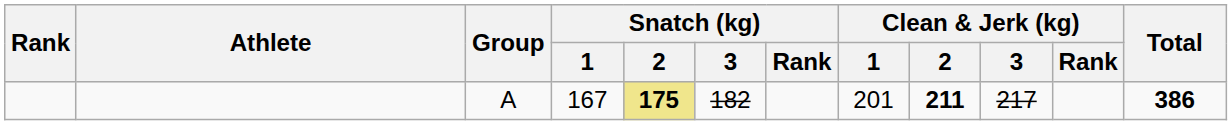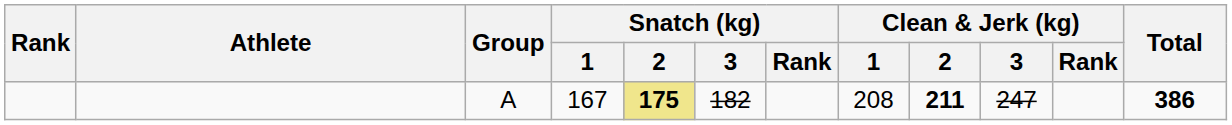(873, 100) 201 -> (873, 100) 208
(1017, 100) 217 -> (1017, 100) 247
